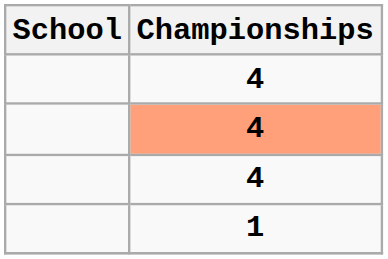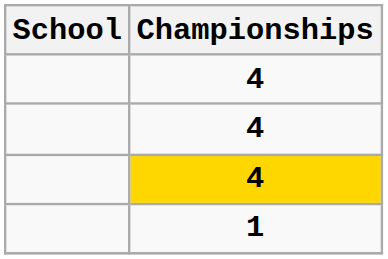(255, 129) lightsalmon background -> (255, 129) no background
(255, 179) no background -> (255, 179) gold background
